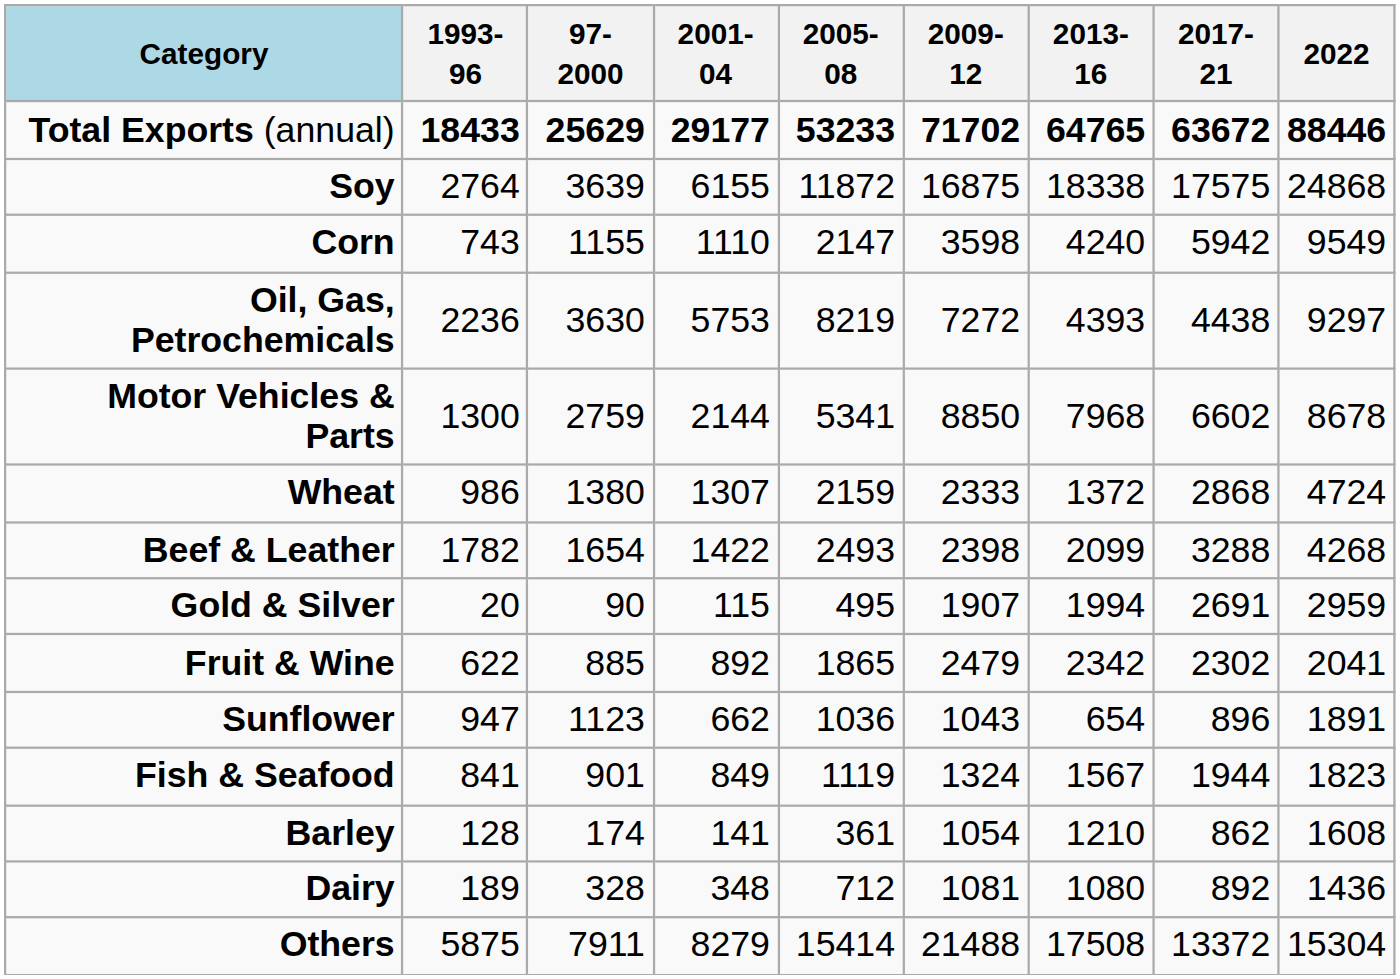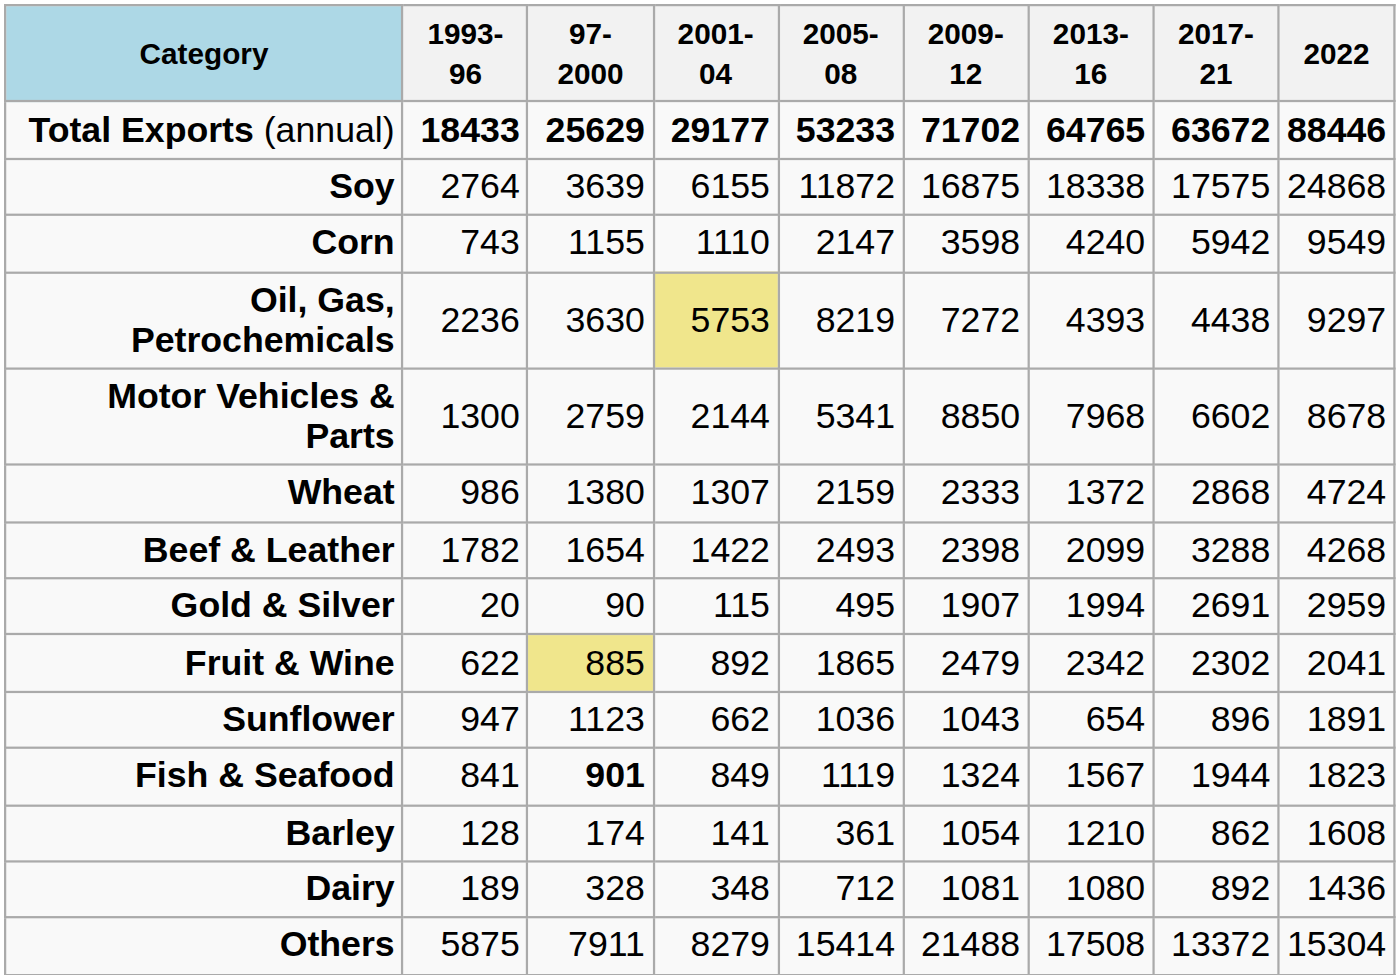(730, 319) no background -> (730, 319) khaki background
(615, 662) no background -> (615, 662) khaki background
(615, 775) normal -> (615, 775) bold
